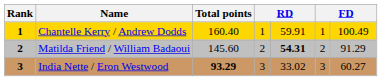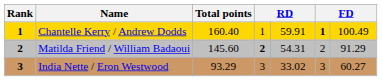(323, 31) normal -> (323, 31) bold
(262, 48) normal -> (262, 48) bold
(293, 48) bold -> (293, 48) normal
(223, 66) bold -> (223, 66) normal
